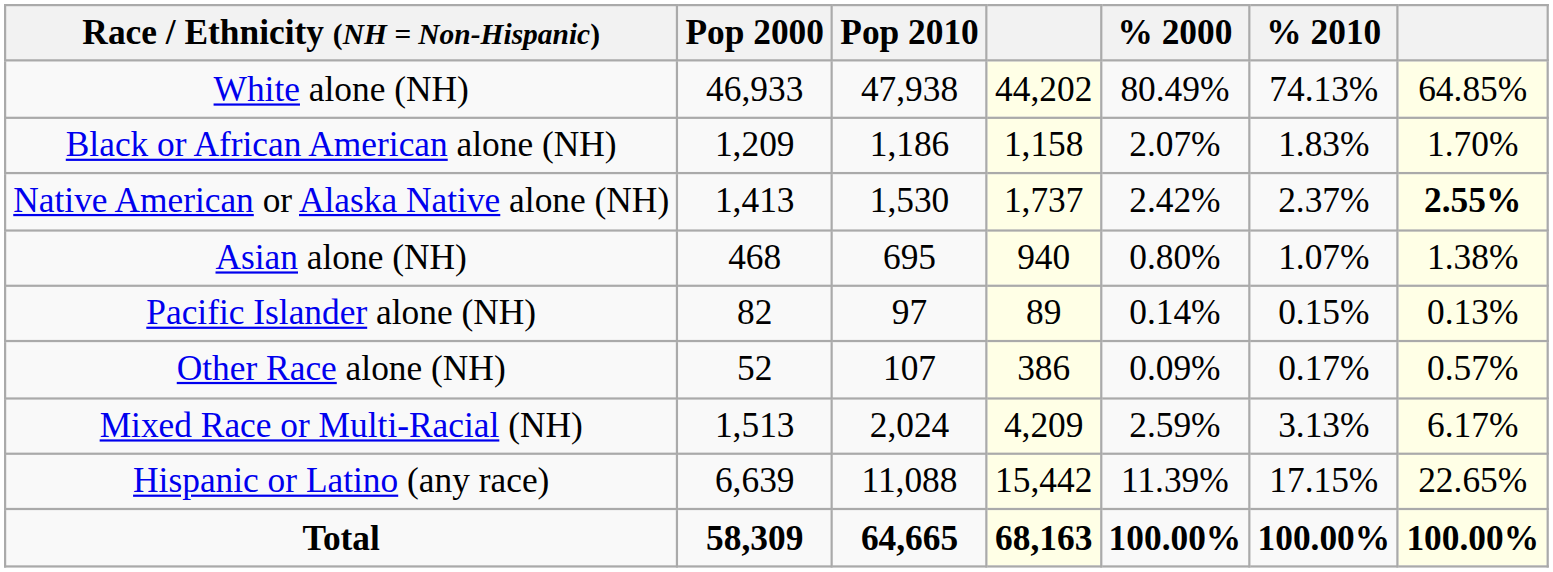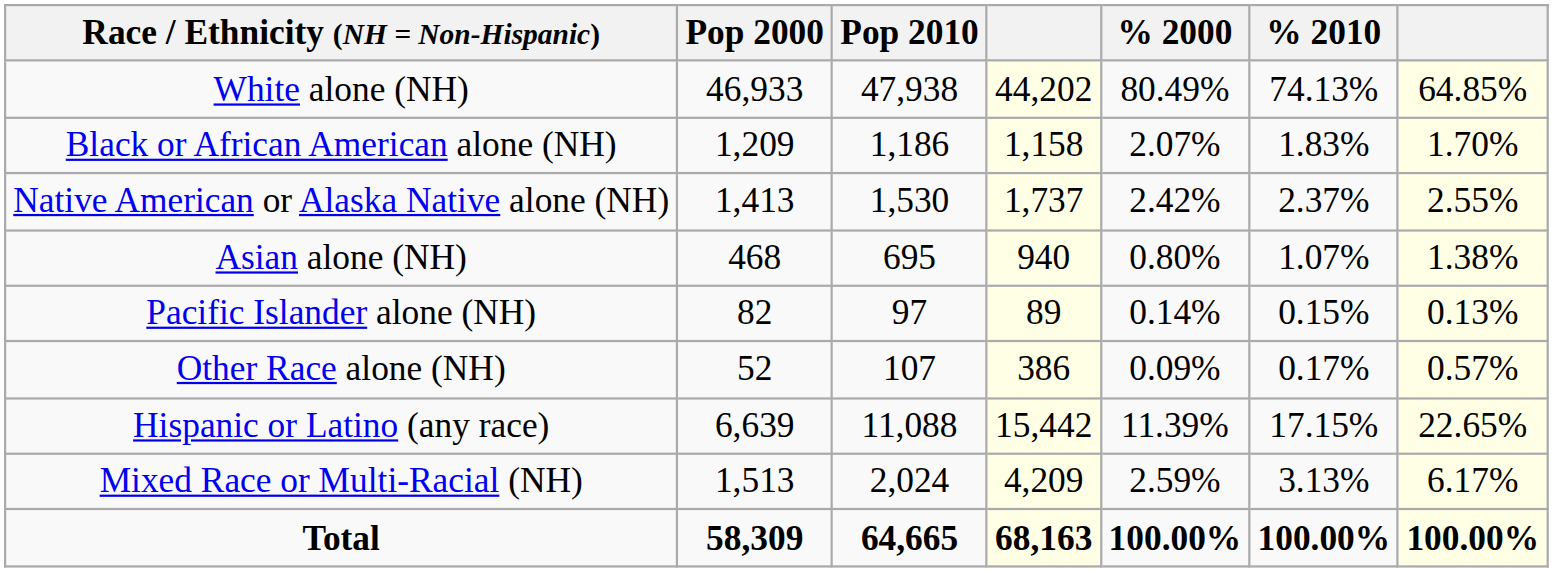(1473, 200) bold -> (1473, 200) normal
rows swapped: (341, 425) <-> (341, 481)
